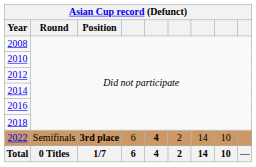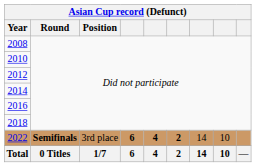(54, 138) normal -> (55, 138) bold
(100, 138) bold -> (100, 138) normal
(133, 138) normal -> (132, 138) bold
(179, 138) normal -> (178, 138) bold
